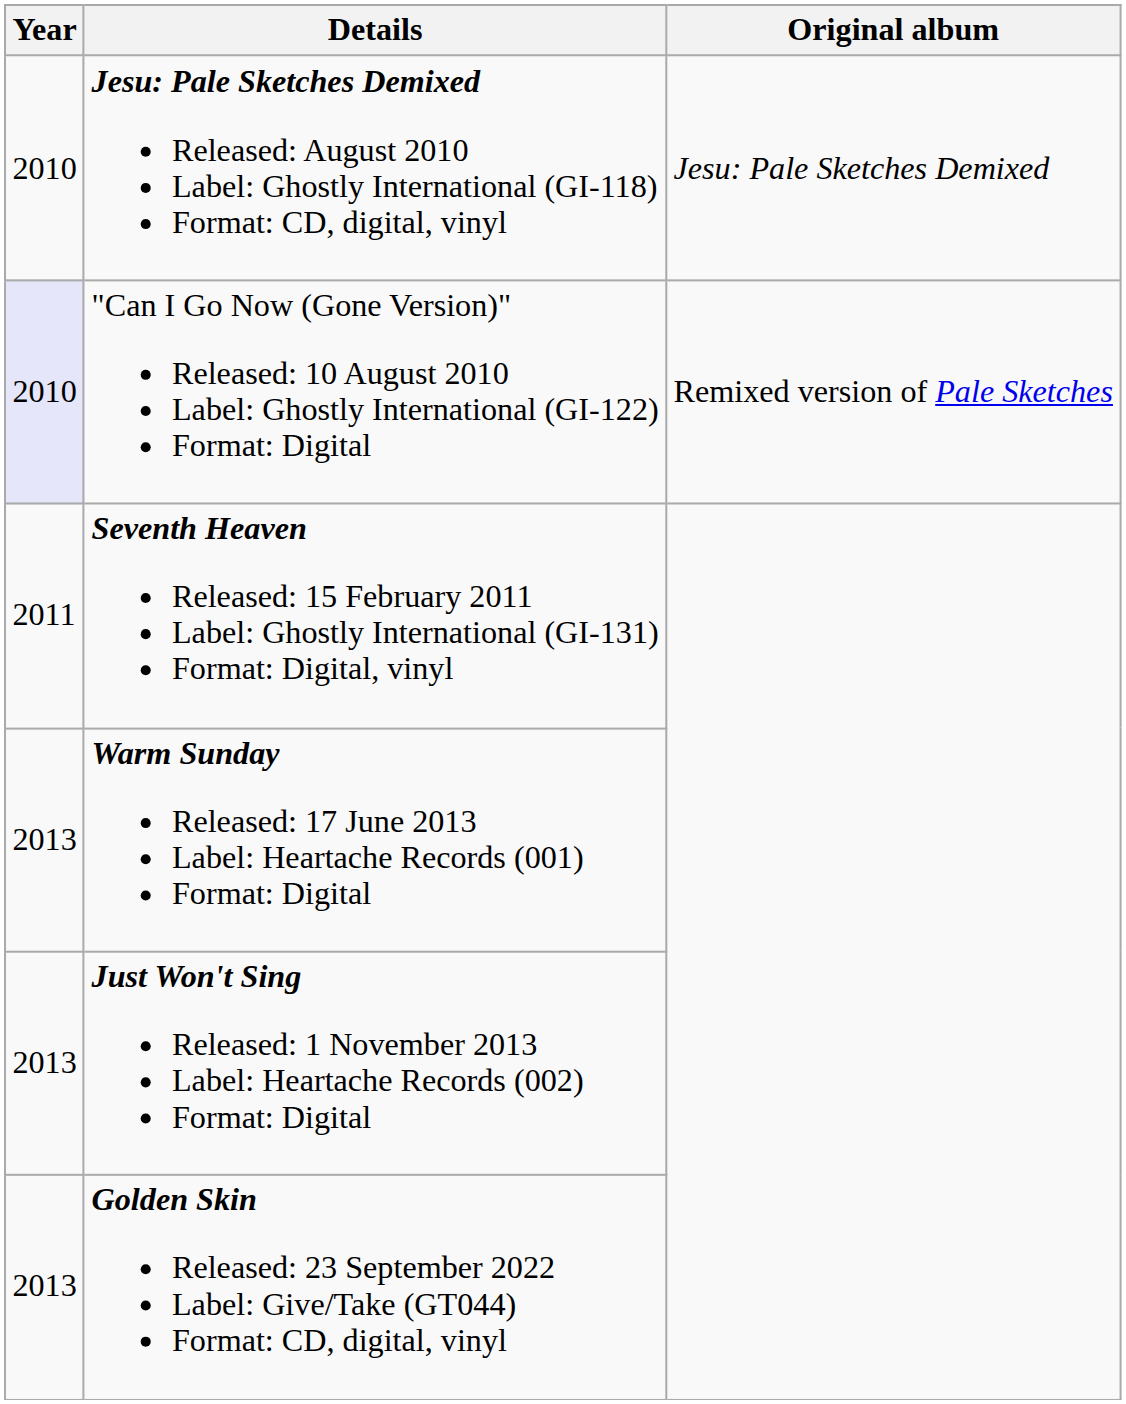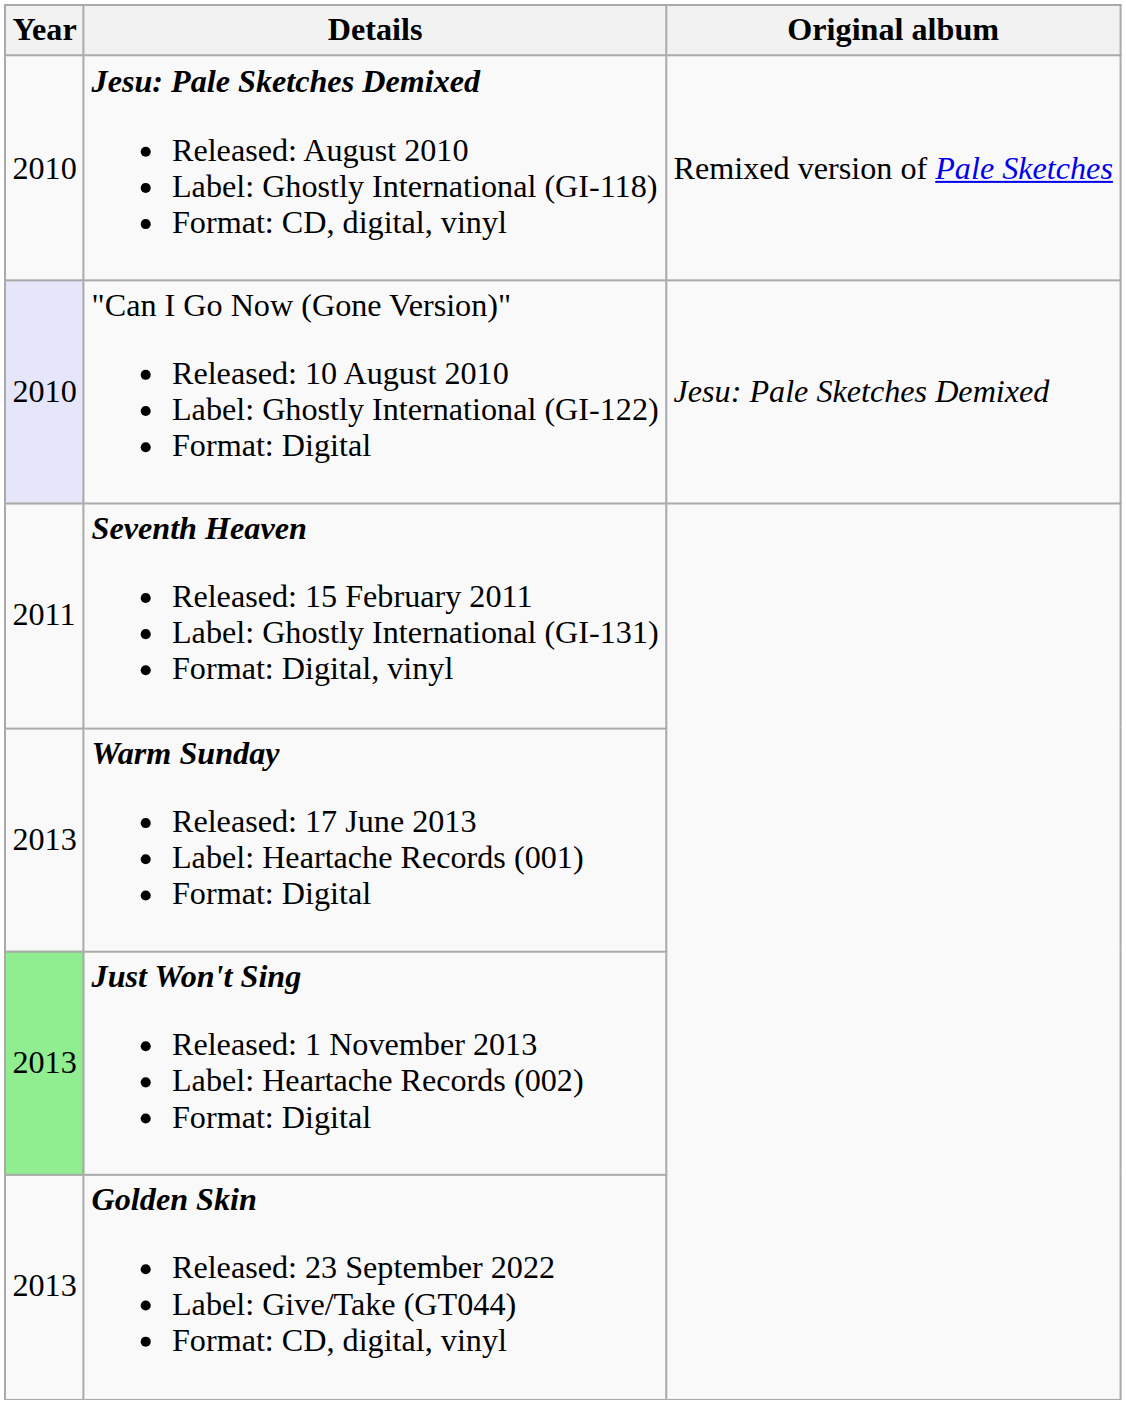(861, 167) Jesu: Pale Sketches Demixed -> (893, 167) Remixed version of Pale Sketches
(893, 391) Remixed version of Pale Sketches -> (861, 391) Jesu: Pale Sketches Demixed
(45, 1062) no background -> (45, 1062) lightgreen background
